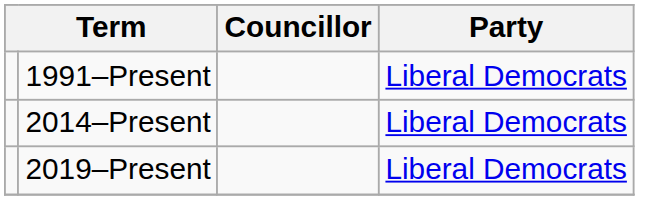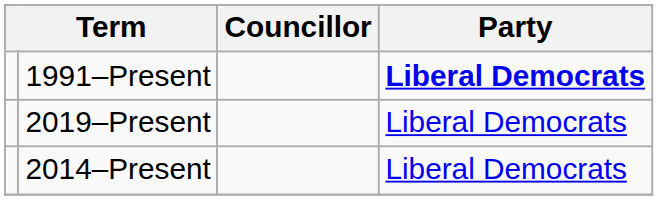(506, 75) normal -> (515, 75) bold
rows swapped: (118, 122) <-> (118, 169)
